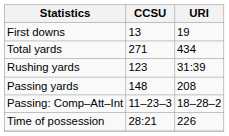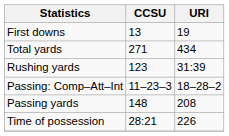rows swapped: (43, 85) <-> (65, 103)
